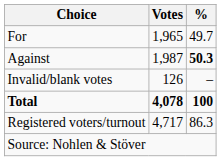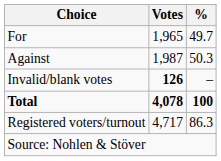(201, 58) bold -> (201, 58) normal
(173, 79) normal -> (173, 79) bold
